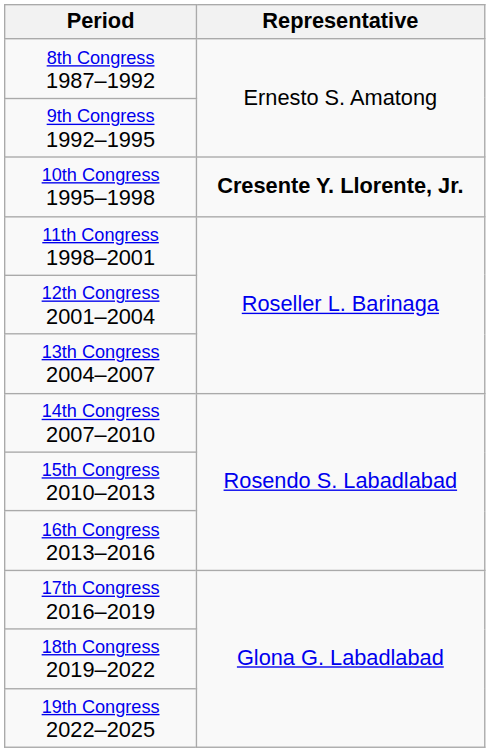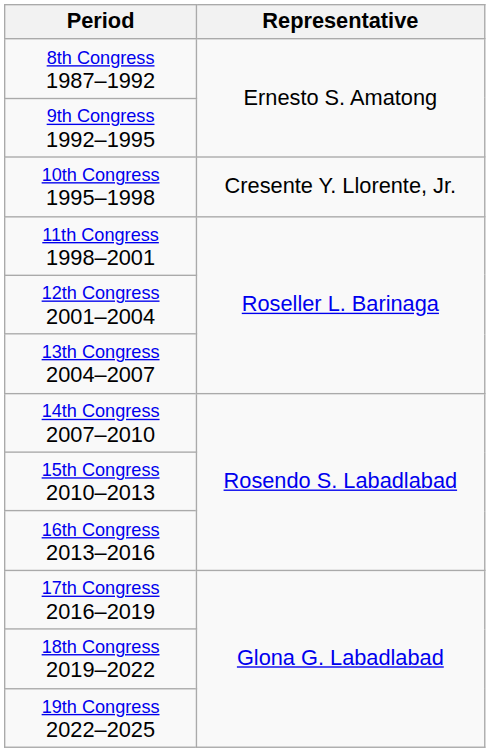(340, 186) bold -> (340, 186) normal
